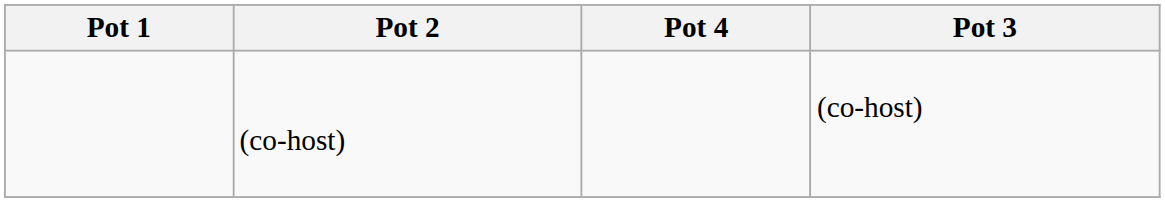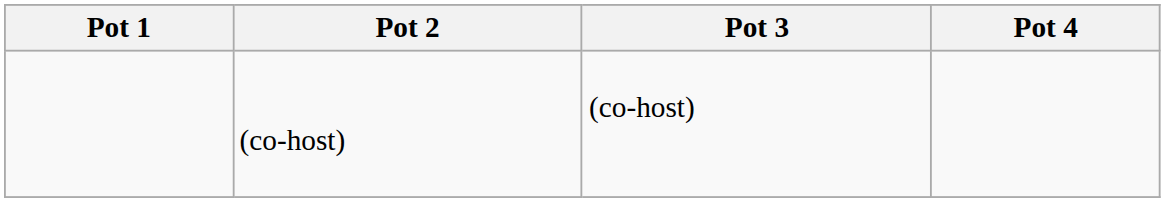columns swapped: (985, 27) <-> (696, 27)
